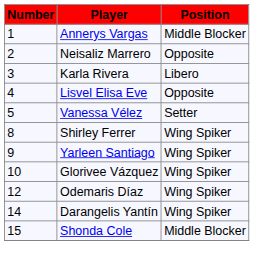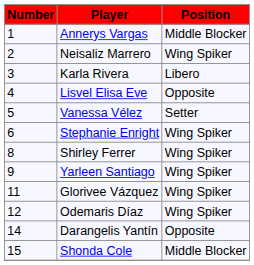(189, 54) Opposite -> (198, 54) Wing Spiker
+ row: (110, 132)
(14, 172) 10 -> (14, 191) 11
(198, 211) Wing Spiker -> (190, 231) Opposite
